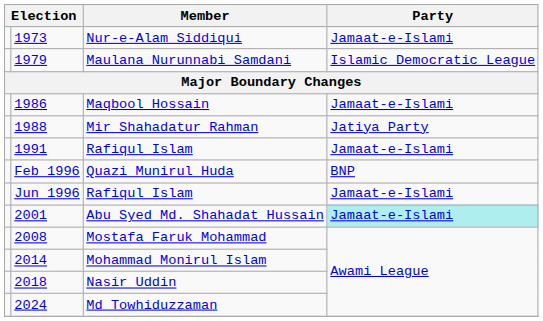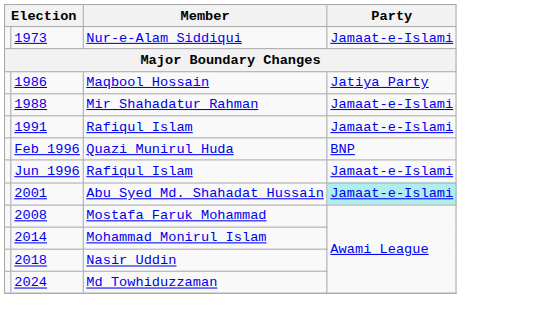- row: (31, 60)
(392, 105) Jamaat-e-Islami -> (380, 82) Jatiya Party
(380, 127) Jatiya Party -> (392, 105) Jamaat-e-Islami
